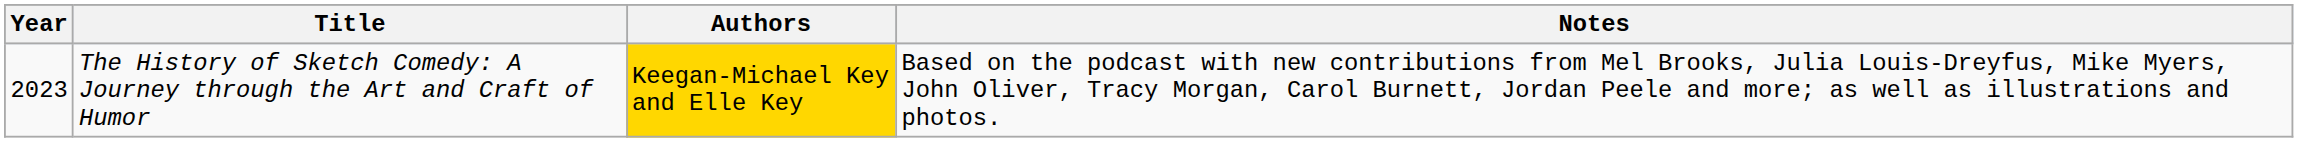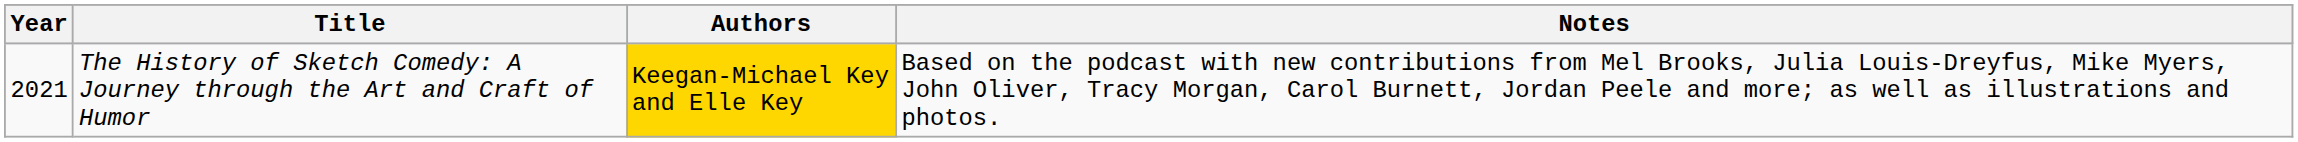(39, 91) 2023 -> (39, 91) 2021
